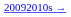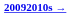(35, 8) normal -> (35, 8) bold
